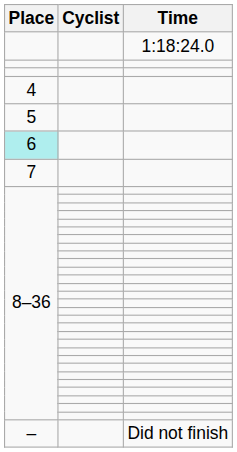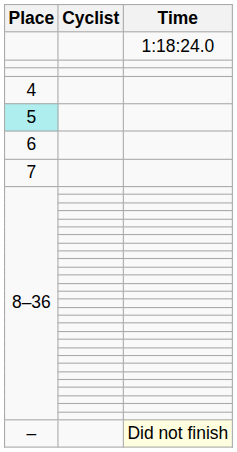(31, 117) no background -> (31, 117) paleturquoise background
(31, 145) paleturquoise background -> (31, 145) no background
(178, 433) no background -> (178, 433) lightyellow background
